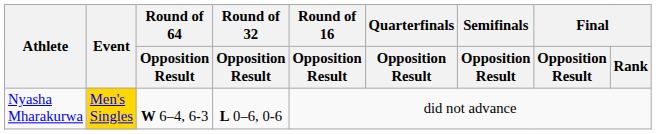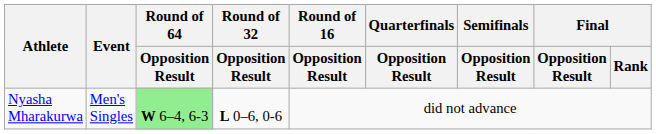(111, 108) gold background -> (111, 108) no background
(175, 117) no background -> (175, 117) lightgreen background
